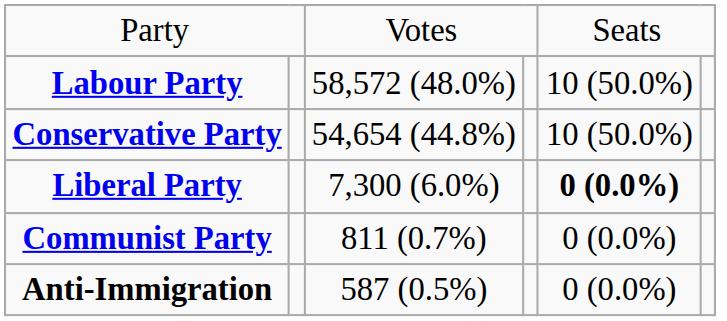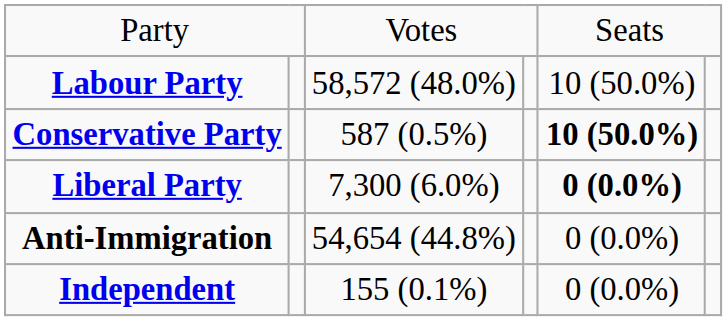(414, 133) 54,654 (44.8%) -> (414, 133) 587 (0.5%)
(619, 133) normal -> (622, 133) bold
- row: (147, 237)
(414, 289) 587 (0.5%) -> (414, 237) 54,654 (44.8%)
+ row: (147, 289)
